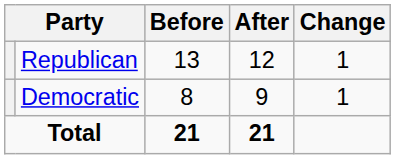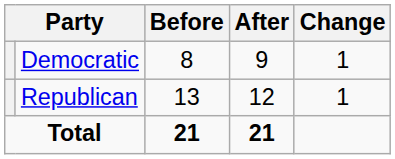rows swapped: (79, 60) <-> (80, 97)
